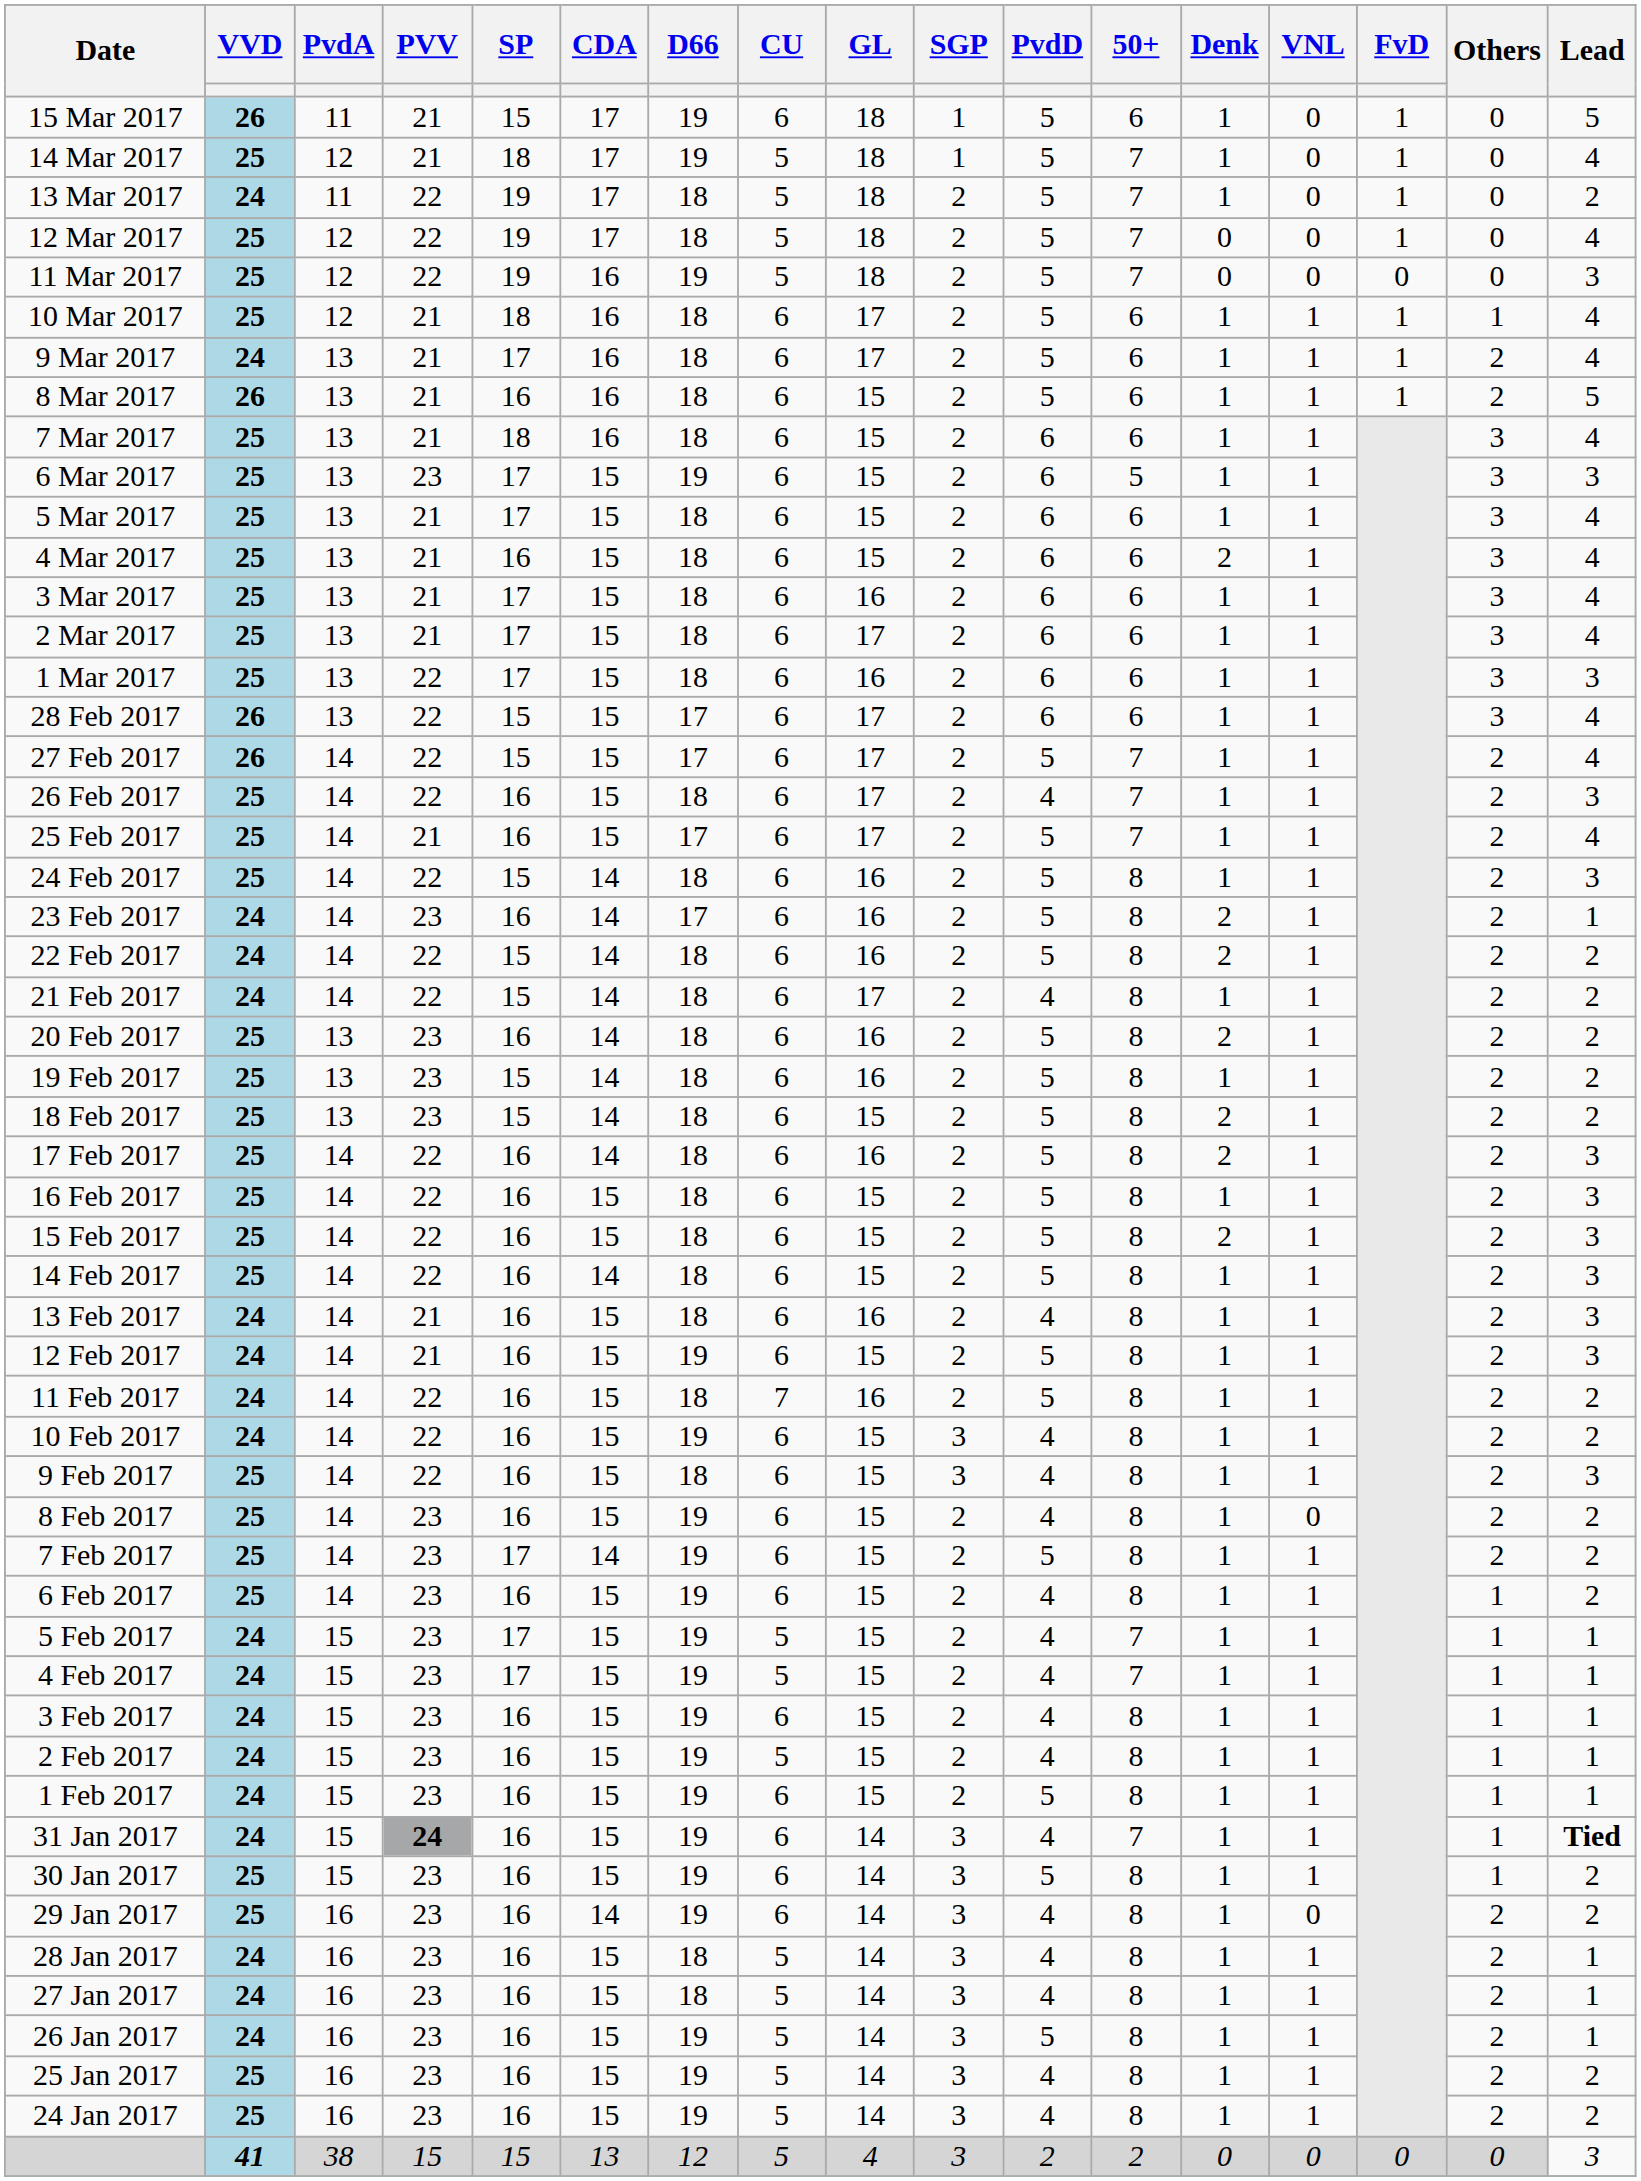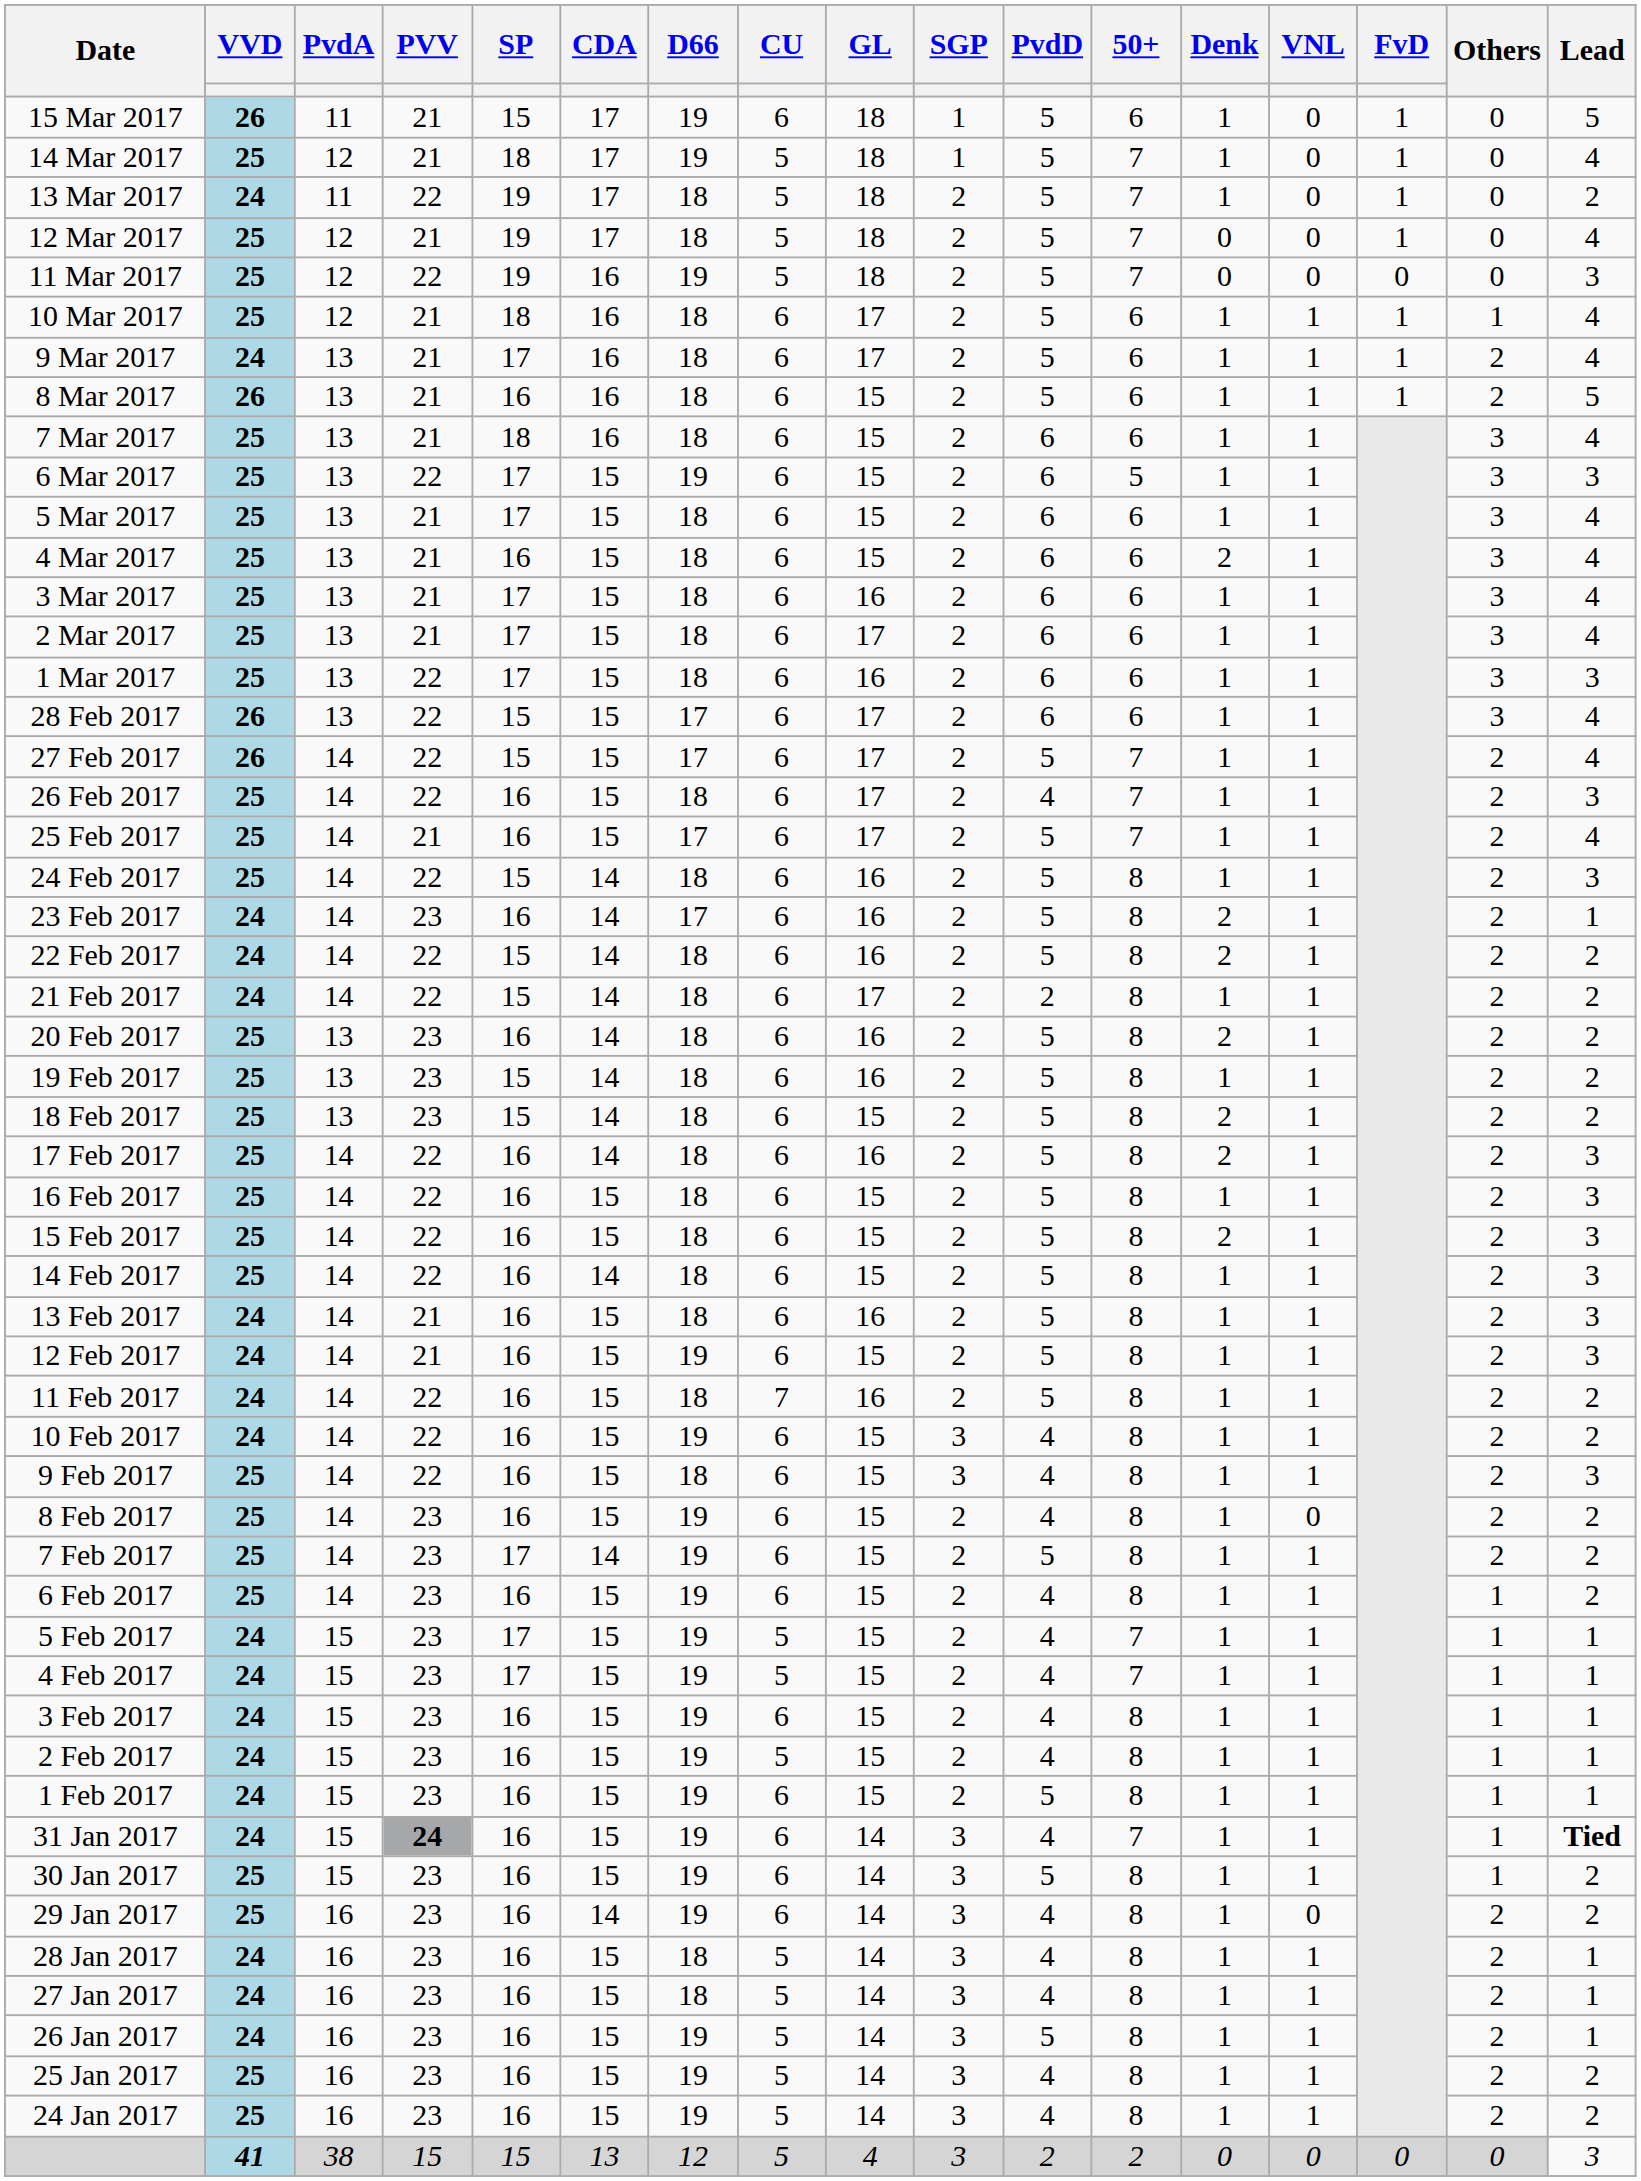(427, 236) 22 -> (427, 236) 21
(427, 476) 23 -> (427, 476) 22
(1047, 996) 4 -> (1047, 996) 2
(1047, 1315) 4 -> (1047, 1315) 5
